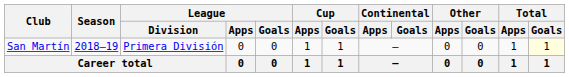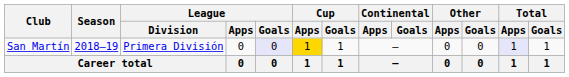(274, 47) no background -> (274, 47) lavender background
(307, 47) no background -> (307, 47) gold background
(514, 47) no background -> (514, 47) lavender background
(547, 47) lightyellow background -> (547, 47) no background
